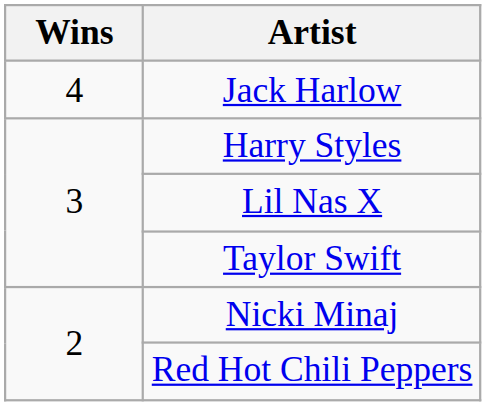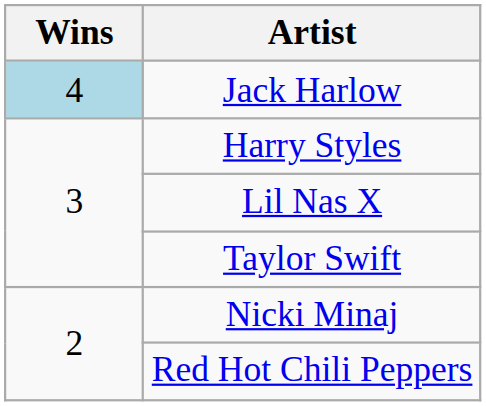(74, 88) no background -> (74, 88) lightblue background
